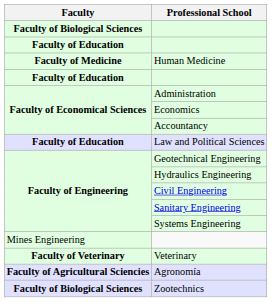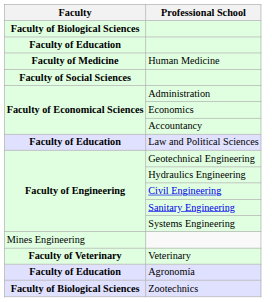(78, 77) Faculty of Education -> (75, 77) Faculty of Social Sciences
(78, 272) Faculty of Agricultural Sciencies -> (75, 272) Faculty of Education
